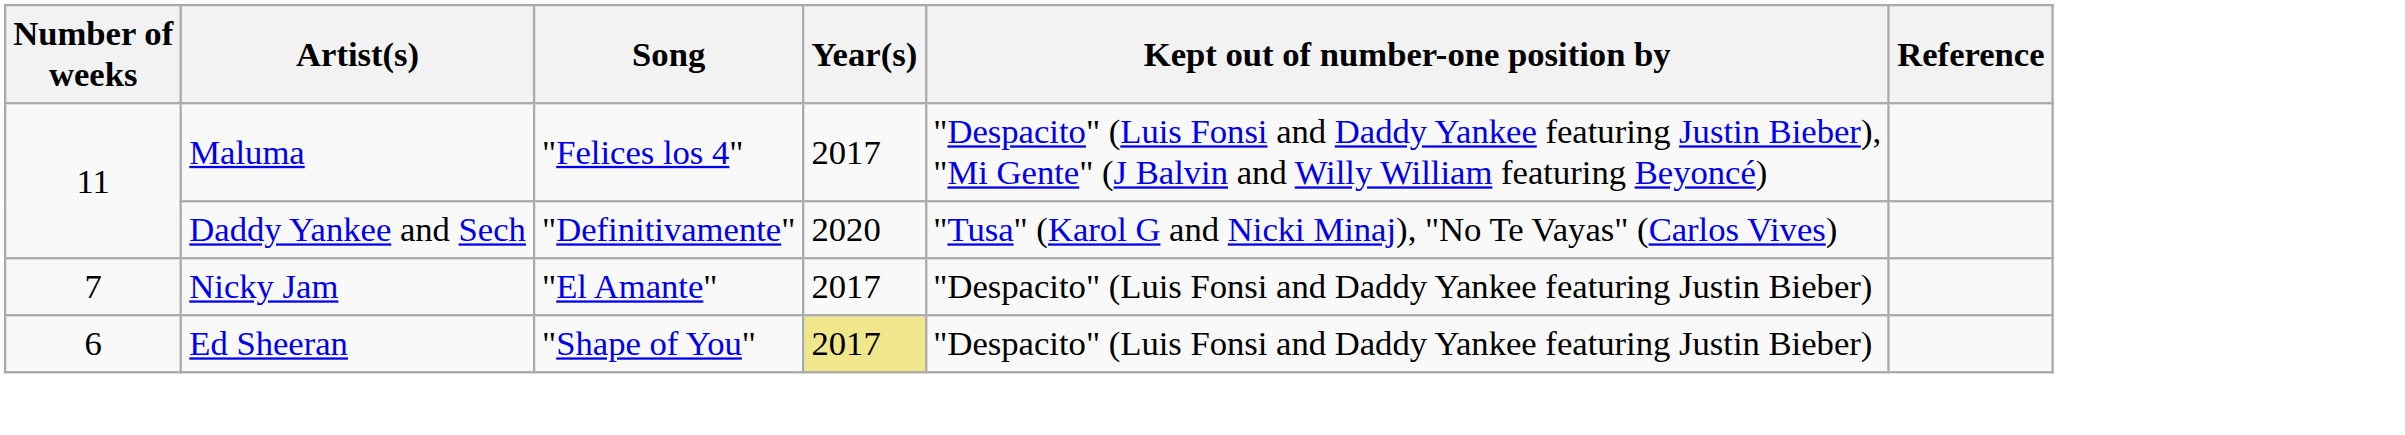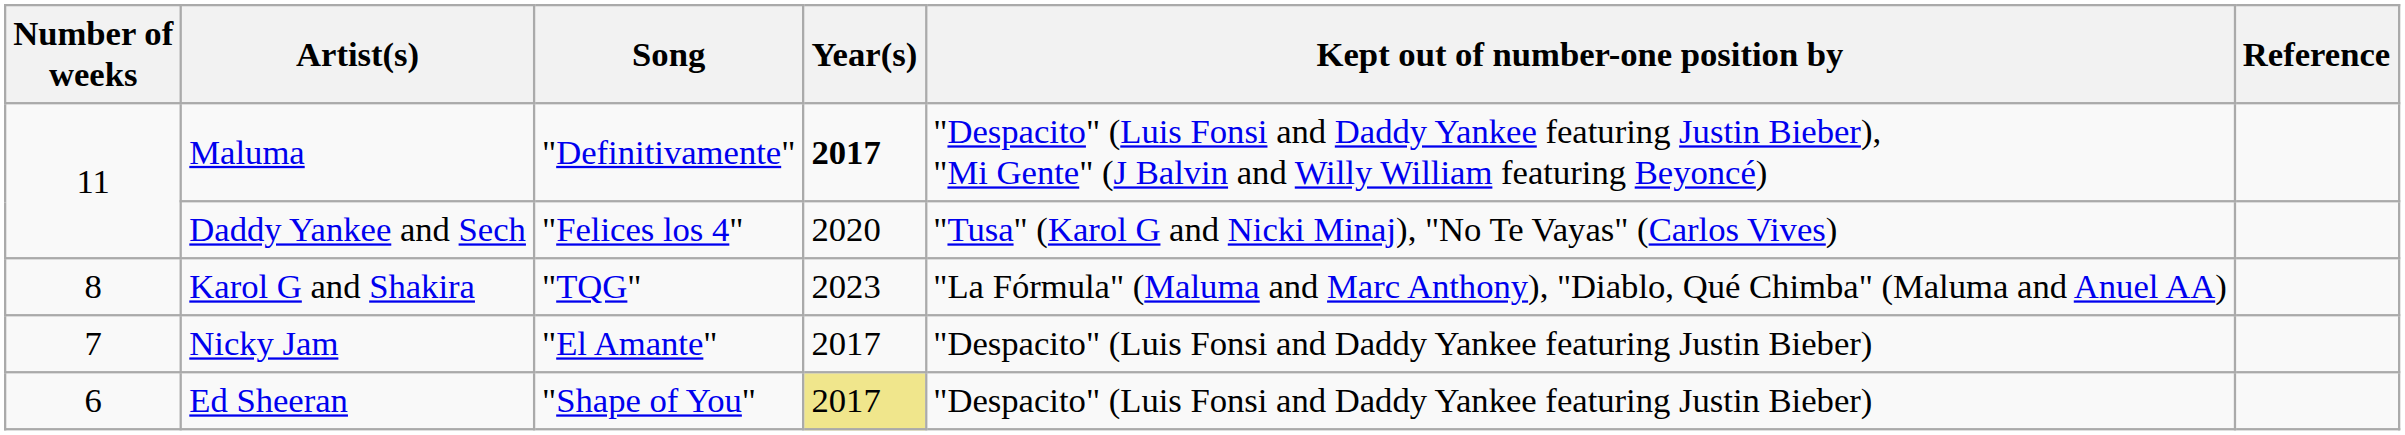(643, 151) "Felices los 4" -> (669, 151) "Definitivamente"
(846, 151) normal -> (846, 151) bold
(669, 229) "Definitivamente" -> (643, 229) "Felices los 4"
+ row: (332, 286)
